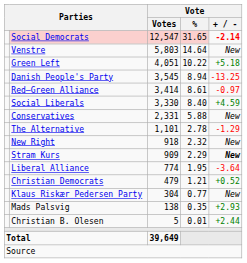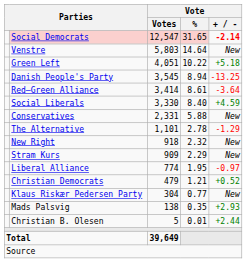(228, 90) -0.97 -> (228, 90) -3.64
(232, 155) bold -> (232, 155) normal
(228, 169) -3.64 -> (228, 169) -0.97
